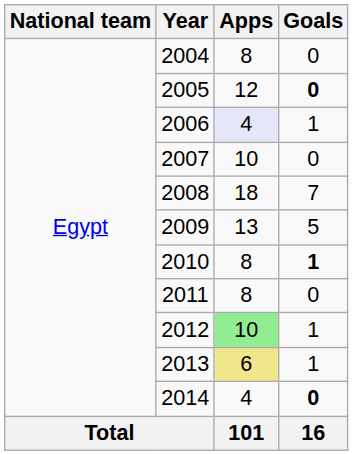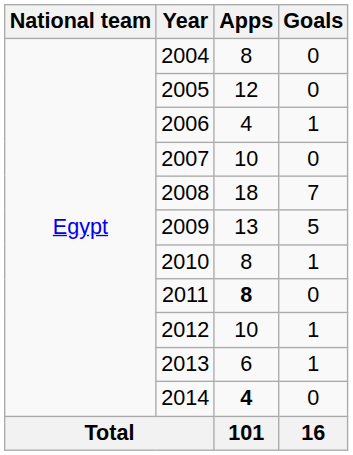(313, 90) bold -> (313, 90) normal
(246, 124) lavender background -> (246, 124) no background
(313, 261) bold -> (313, 261) normal
(246, 295) normal -> (246, 295) bold
(246, 329) lightgreen background -> (246, 329) no background
(246, 364) khaki background -> (246, 364) no background
(246, 398) normal -> (246, 398) bold
(313, 398) bold -> (313, 398) normal
